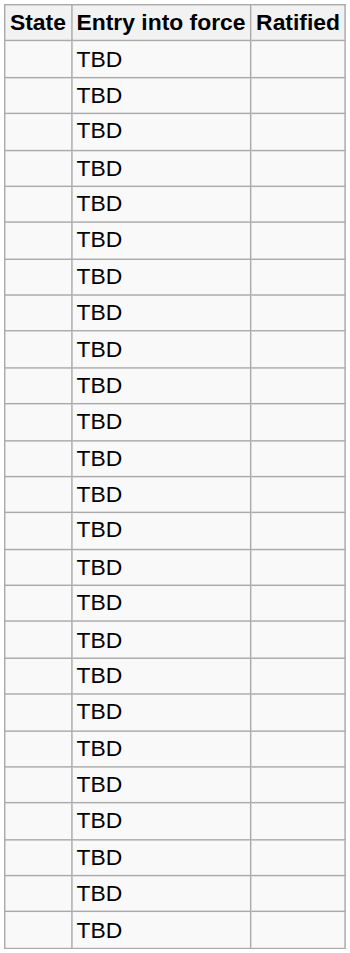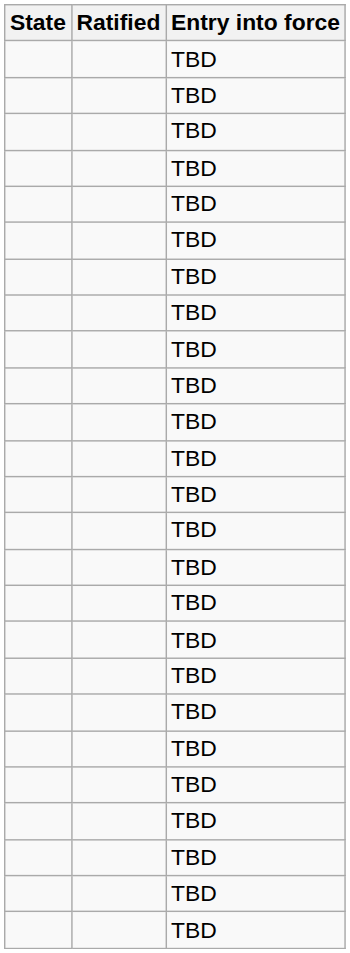columns swapped: (298, 22) <-> (161, 22)
